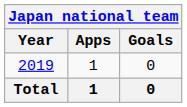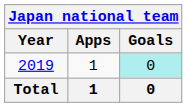(151, 65) no background -> (151, 65) paleturquoise background
